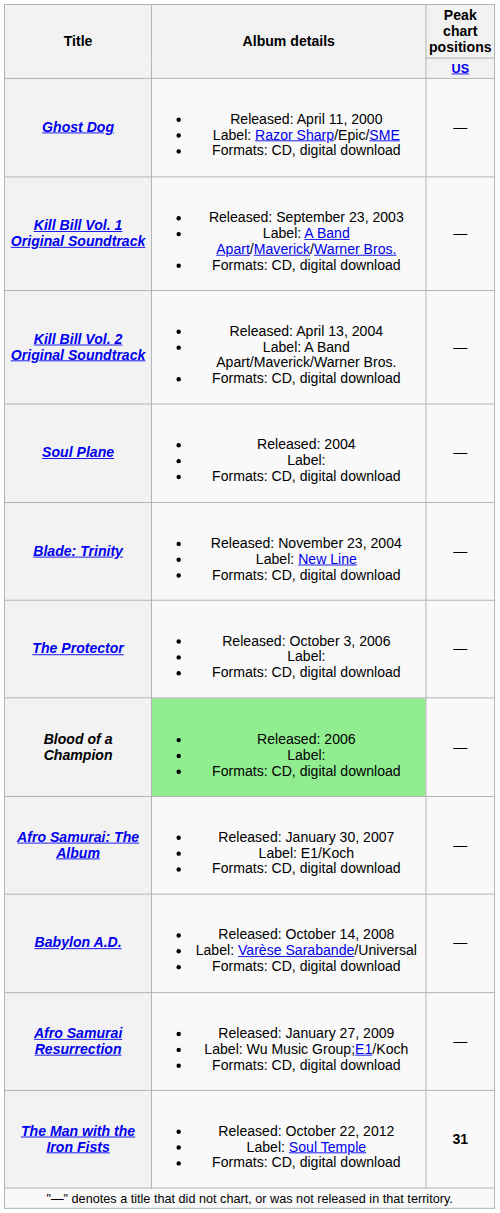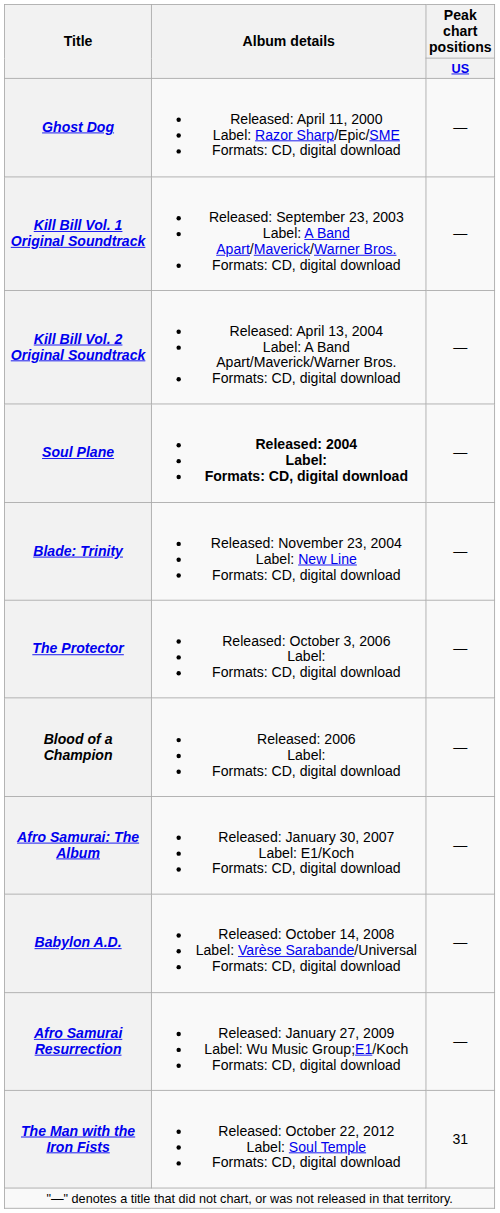(289, 461) normal -> (289, 461) bold
(289, 755) lightgreen background -> (289, 755) no background
(460, 1139) bold -> (460, 1139) normal
